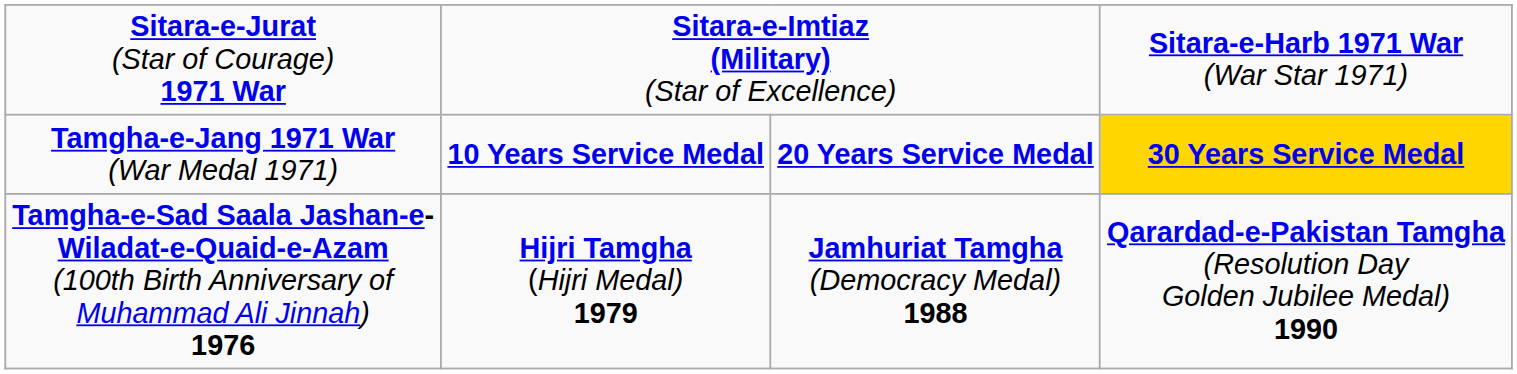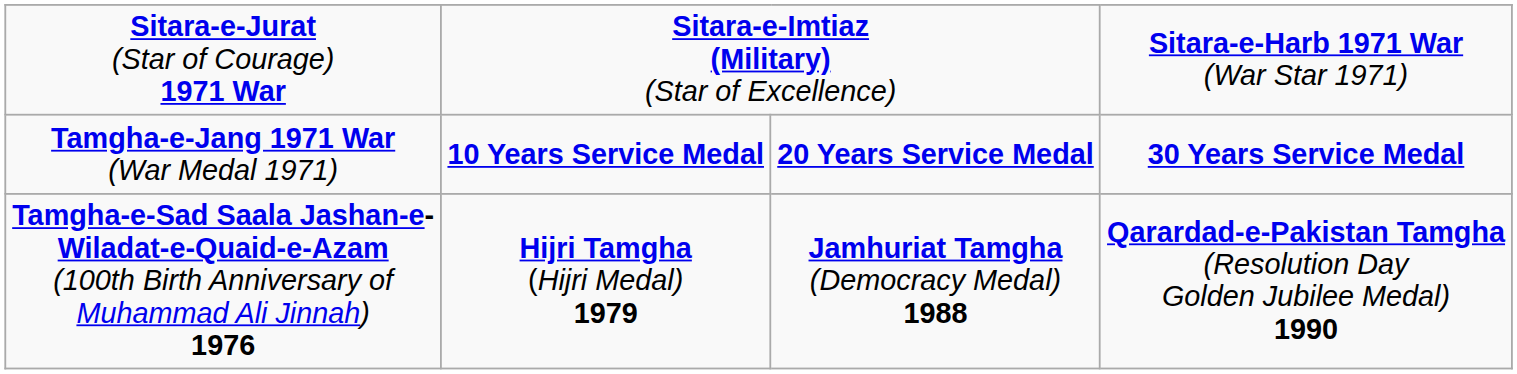(1306, 154) gold background -> (1306, 154) no background
